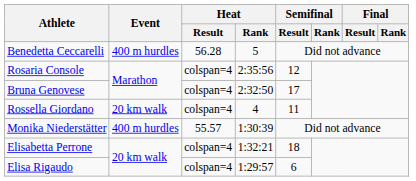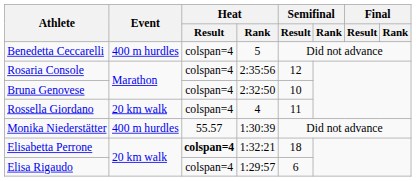(208, 51) 56.28 -> (209, 51) colspan=4
(294, 90) 17 -> (296, 90) 10
(208, 148) normal -> (209, 148) bold
